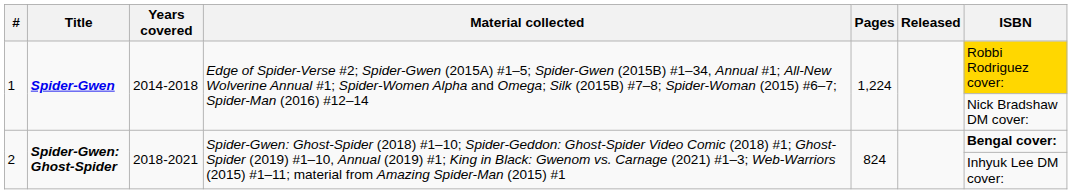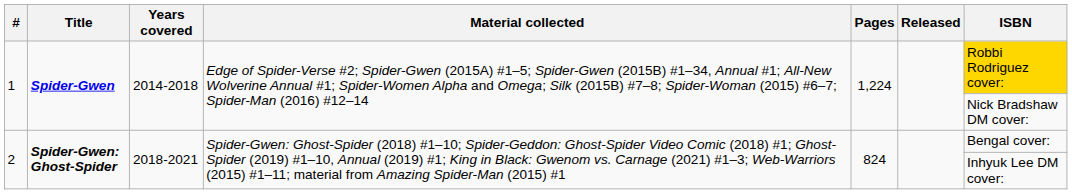(1012, 141) bold -> (1008, 141) normal
